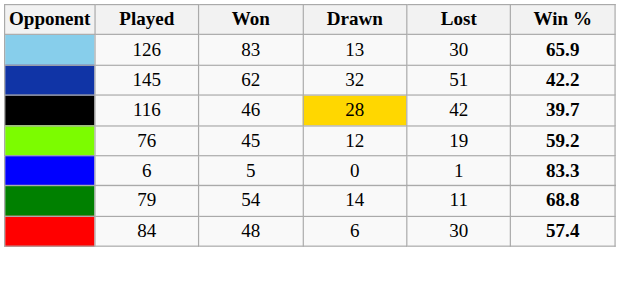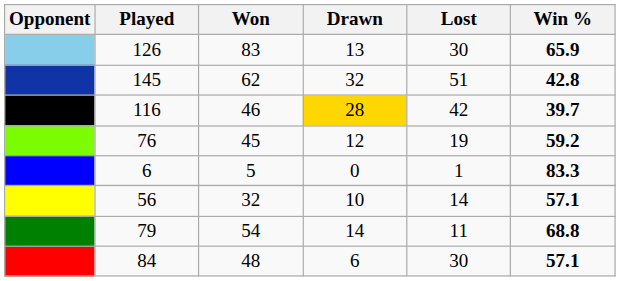(563, 79) 42.2 -> (563, 79) 42.8
+ row: (147, 200)
(563, 230) 57.4 -> (563, 261) 57.1
